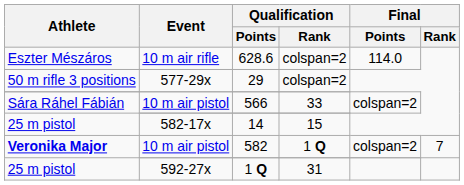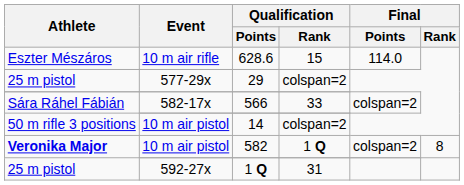(315, 59) colspan=2 -> (315, 59) 15
(72, 81) 50 m rifle 3 positions -> (42, 81) 25 m pistol
(186, 103) 10 m air pistol -> (186, 103) 582-17x
(42, 125) 25 m pistol -> (72, 125) 50 m rifle 3 positions
(186, 125) 582-17x -> (186, 125) 10 m air pistol
(315, 125) 15 -> (315, 125) colspan=2
(440, 147) 7 -> (440, 147) 8
